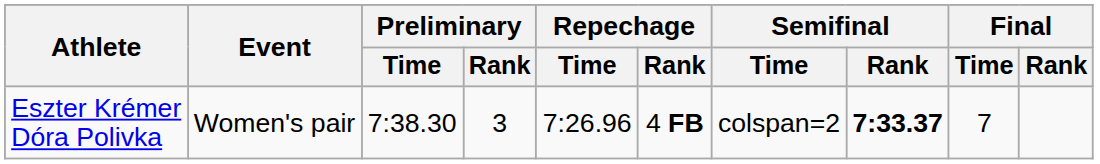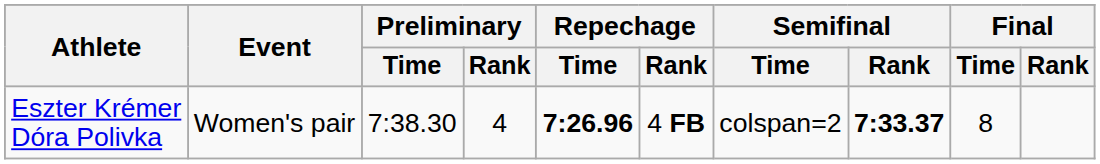(500, 123) 3 -> (500, 123) 4
(587, 123) normal -> (588, 123) bold
(984, 123) 7 -> (986, 123) 8
